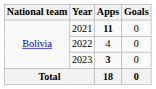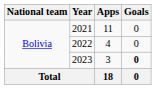(108, 28) bold -> (108, 28) normal
(108, 60) bold -> (108, 60) normal
(136, 60) normal -> (136, 60) bold
